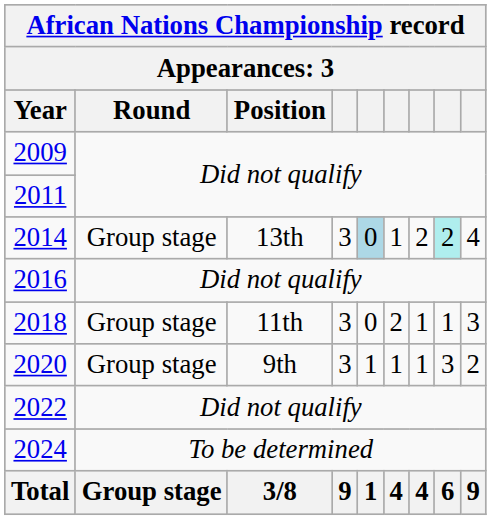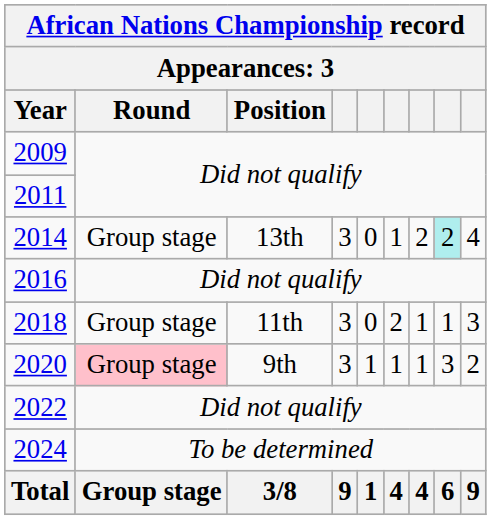(371, 237) lightblue background -> (371, 237) no background
(152, 364) no background -> (152, 364) pink background
